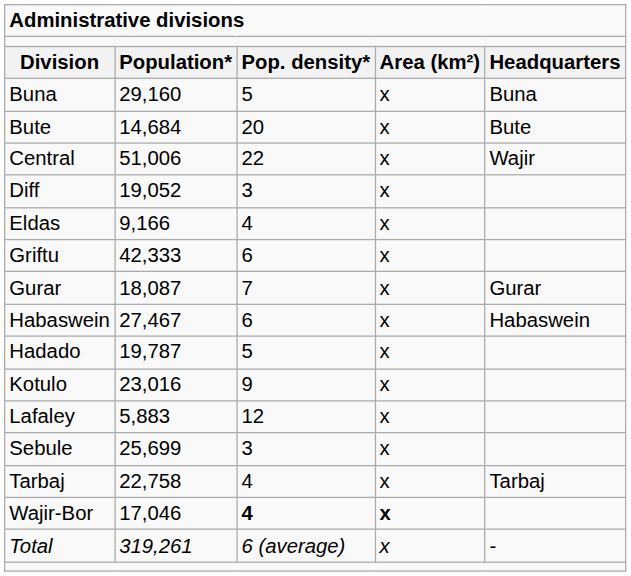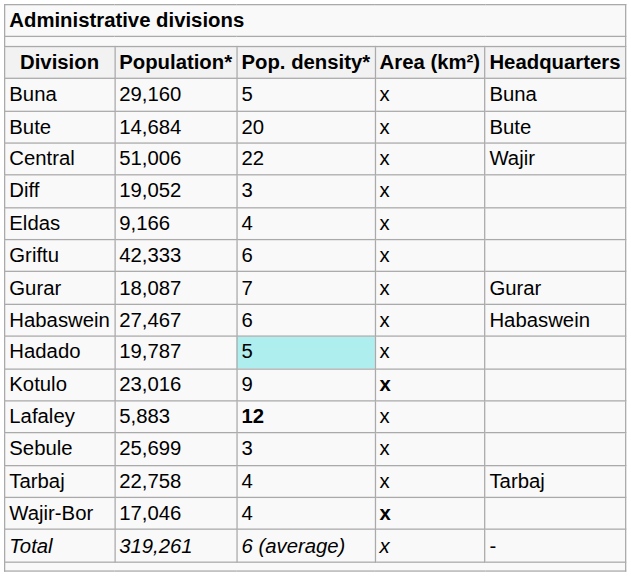(247, 352) no background -> (247, 352) paleturquoise background
(385, 384) normal -> (385, 384) bold
(253, 416) normal -> (253, 416) bold
(247, 513) bold -> (247, 513) normal
